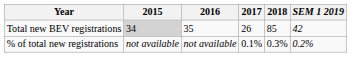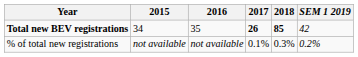(64, 28) normal -> (67, 28) bold
(131, 28) lightgrey background -> (138, 28) no background
(246, 28) normal -> (253, 28) bold
(272, 28) normal -> (279, 28) bold
